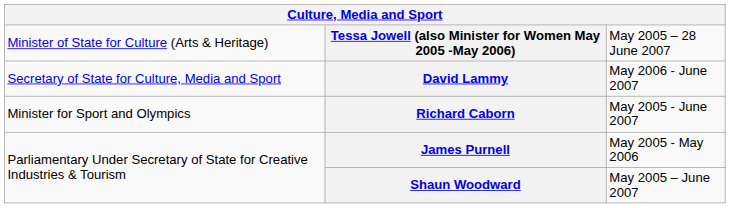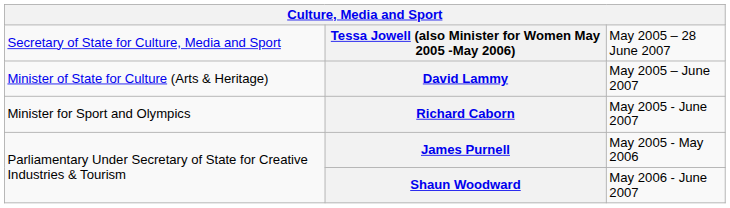(138, 43) Minister of State for Culture (Arts & Heritage) -> (144, 43) Secretary of State for Culture, Media and Sport
(144, 78) Secretary of State for Culture, Media and Sport -> (138, 78) Minister of State for Culture (Arts & Heritage)
(658, 78) May 2006 - June 2007 -> (660, 78) May 2005 – June 2007
(660, 185) May 2005 – June 2007 -> (658, 185) May 2006 - June 2007
